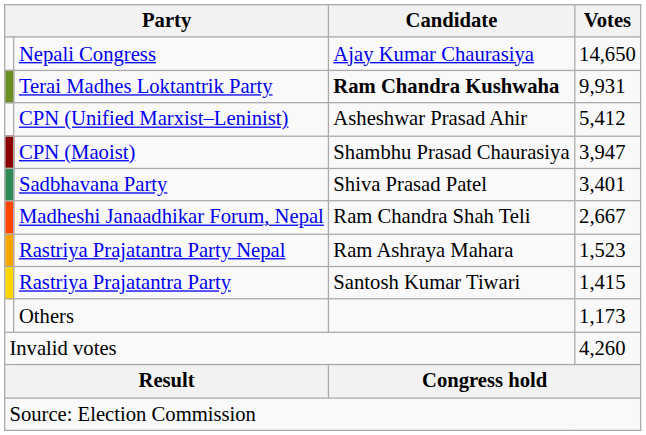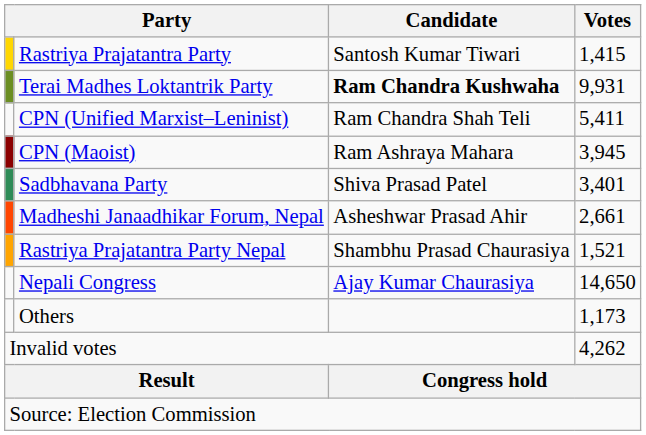rows swapped: (87, 53) <-> (125, 282)
(430, 119) Asheshwar Prasad Ahir -> (432, 119) Ram Chandra Shah Teli
(602, 119) 5,412 -> (602, 119) 5,411
(451, 151) Shambhu Prasad Chaurasiya -> (423, 151) Ram Ashraya Mahara
(602, 151) 3,947 -> (602, 151) 3,945
(432, 217) Ram Chandra Shah Teli -> (430, 217) Asheshwar Prasad Ahir
(602, 217) 2,667 -> (602, 217) 2,661
(423, 250) Ram Ashraya Mahara -> (451, 250) Shambhu Prasad Chaurasiya
(602, 250) 1,523 -> (602, 250) 1,521
(602, 348) 4,260 -> (602, 348) 4,262
